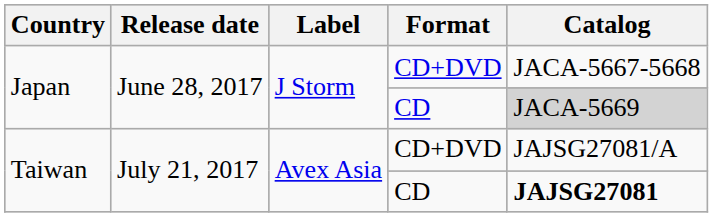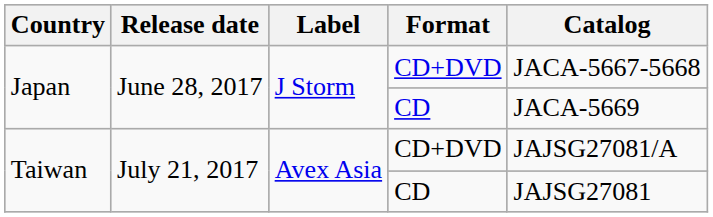(577, 107) lightgrey background -> (577, 107) no background
(586, 190) bold -> (582, 190) normal
